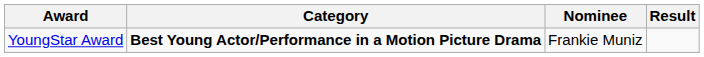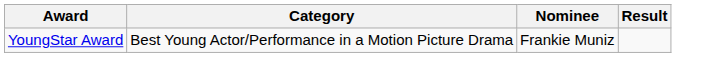(336, 40) bold -> (322, 40) normal
